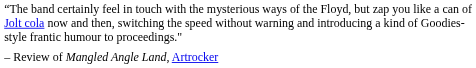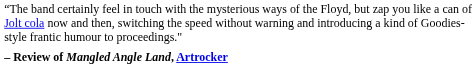(111, 57) normal -> (116, 57) bold
